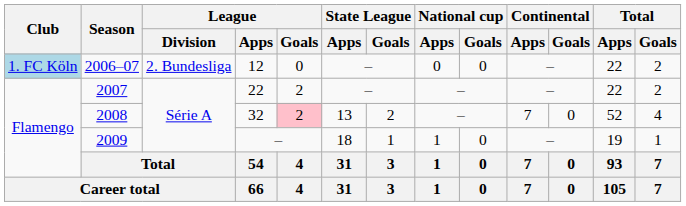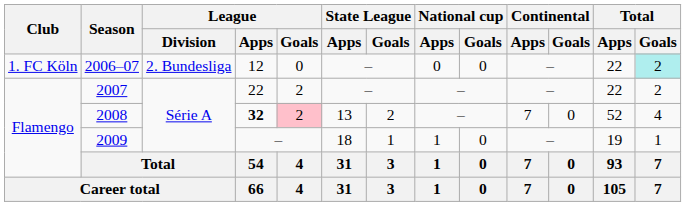(43, 66) lightblue background -> (43, 66) no background
(658, 66) no background -> (658, 66) paleturquoise background
(256, 115) normal -> (256, 115) bold
